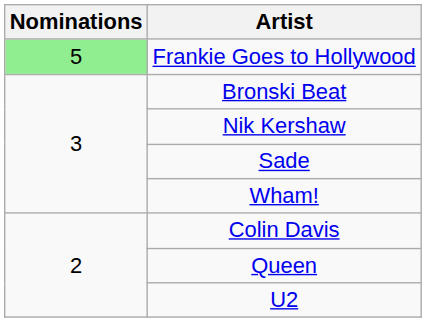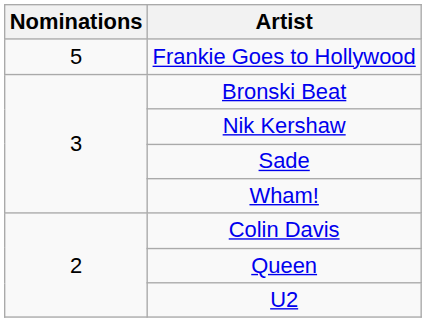(76, 56) lightgreen background -> (76, 56) no background
